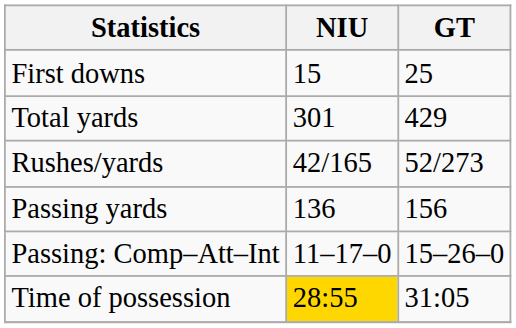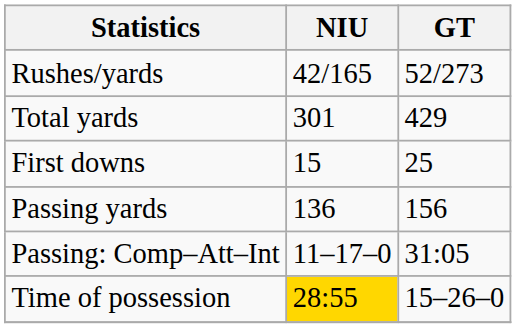rows swapped: (78, 72) <-> (87, 163)
(454, 253) 15–26–0 -> (437, 253) 31:05
(437, 298) 31:05 -> (454, 298) 15–26–0
